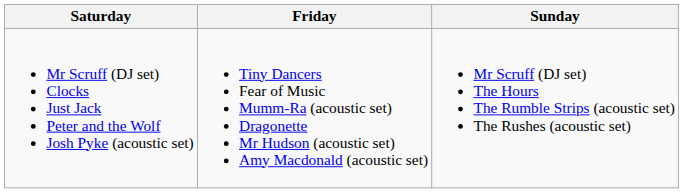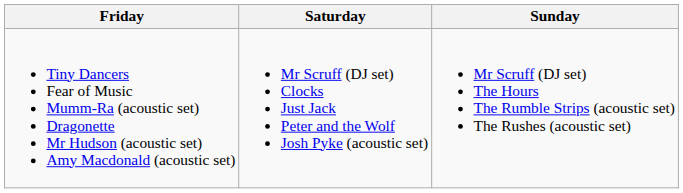columns swapped: (314, 16) <-> (101, 16)
